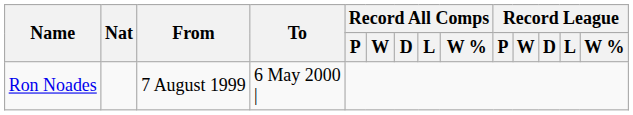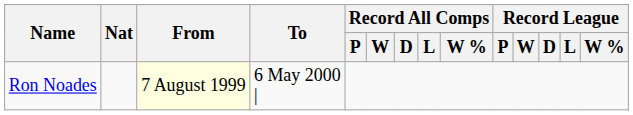(193, 85) no background -> (193, 85) lightyellow background
